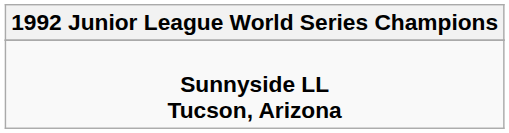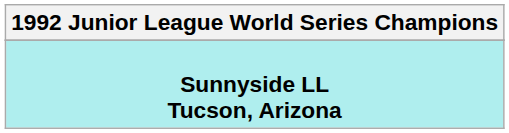(255, 96) no background -> (255, 96) paleturquoise background
